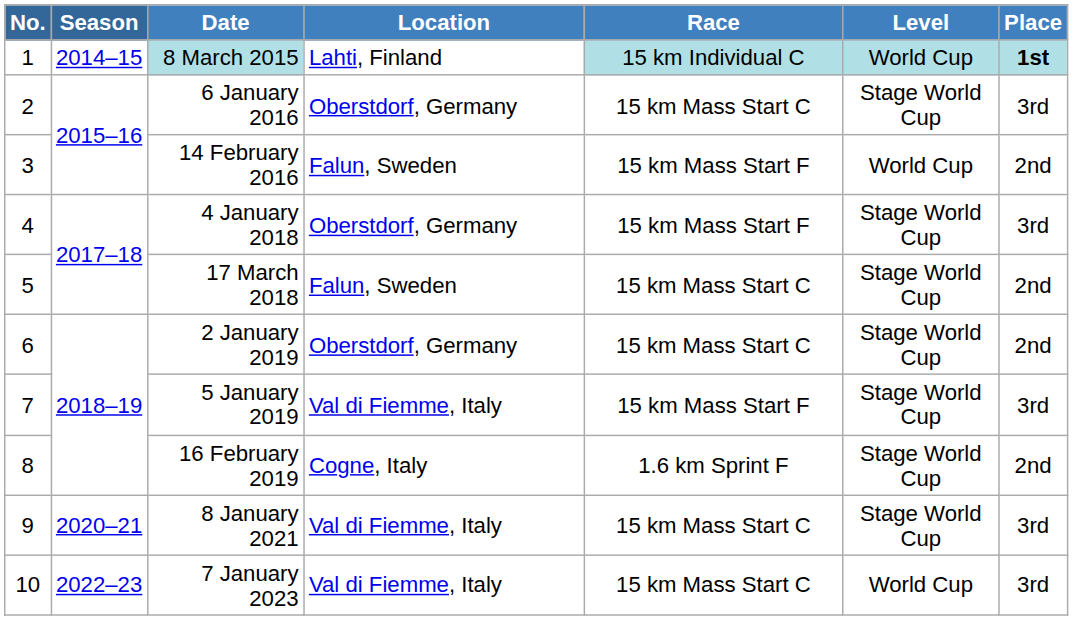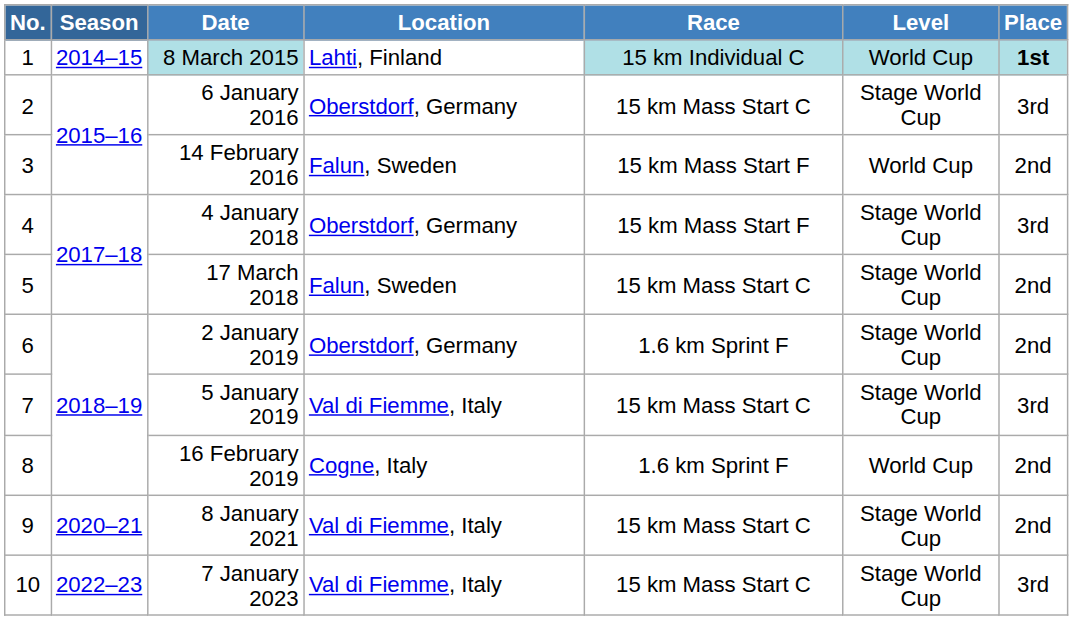(713, 345) 15 km Mass Start C -> (713, 345) 1.6 km Sprint F
(713, 405) 15 km Mass Start F -> (713, 405) 15 km Mass Start C
(921, 465) Stage World Cup -> (921, 465) World Cup
(1033, 525) 3rd -> (1033, 525) 2nd
(921, 585) World Cup -> (921, 585) Stage World Cup
